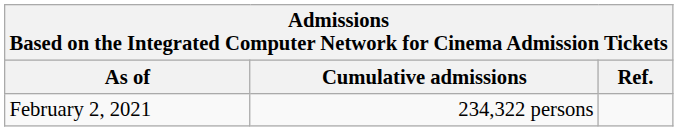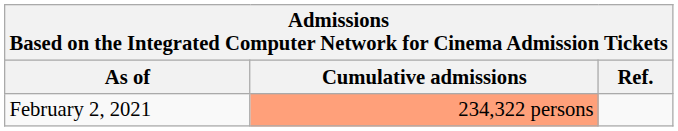(526, 109) no background -> (526, 109) lightsalmon background
